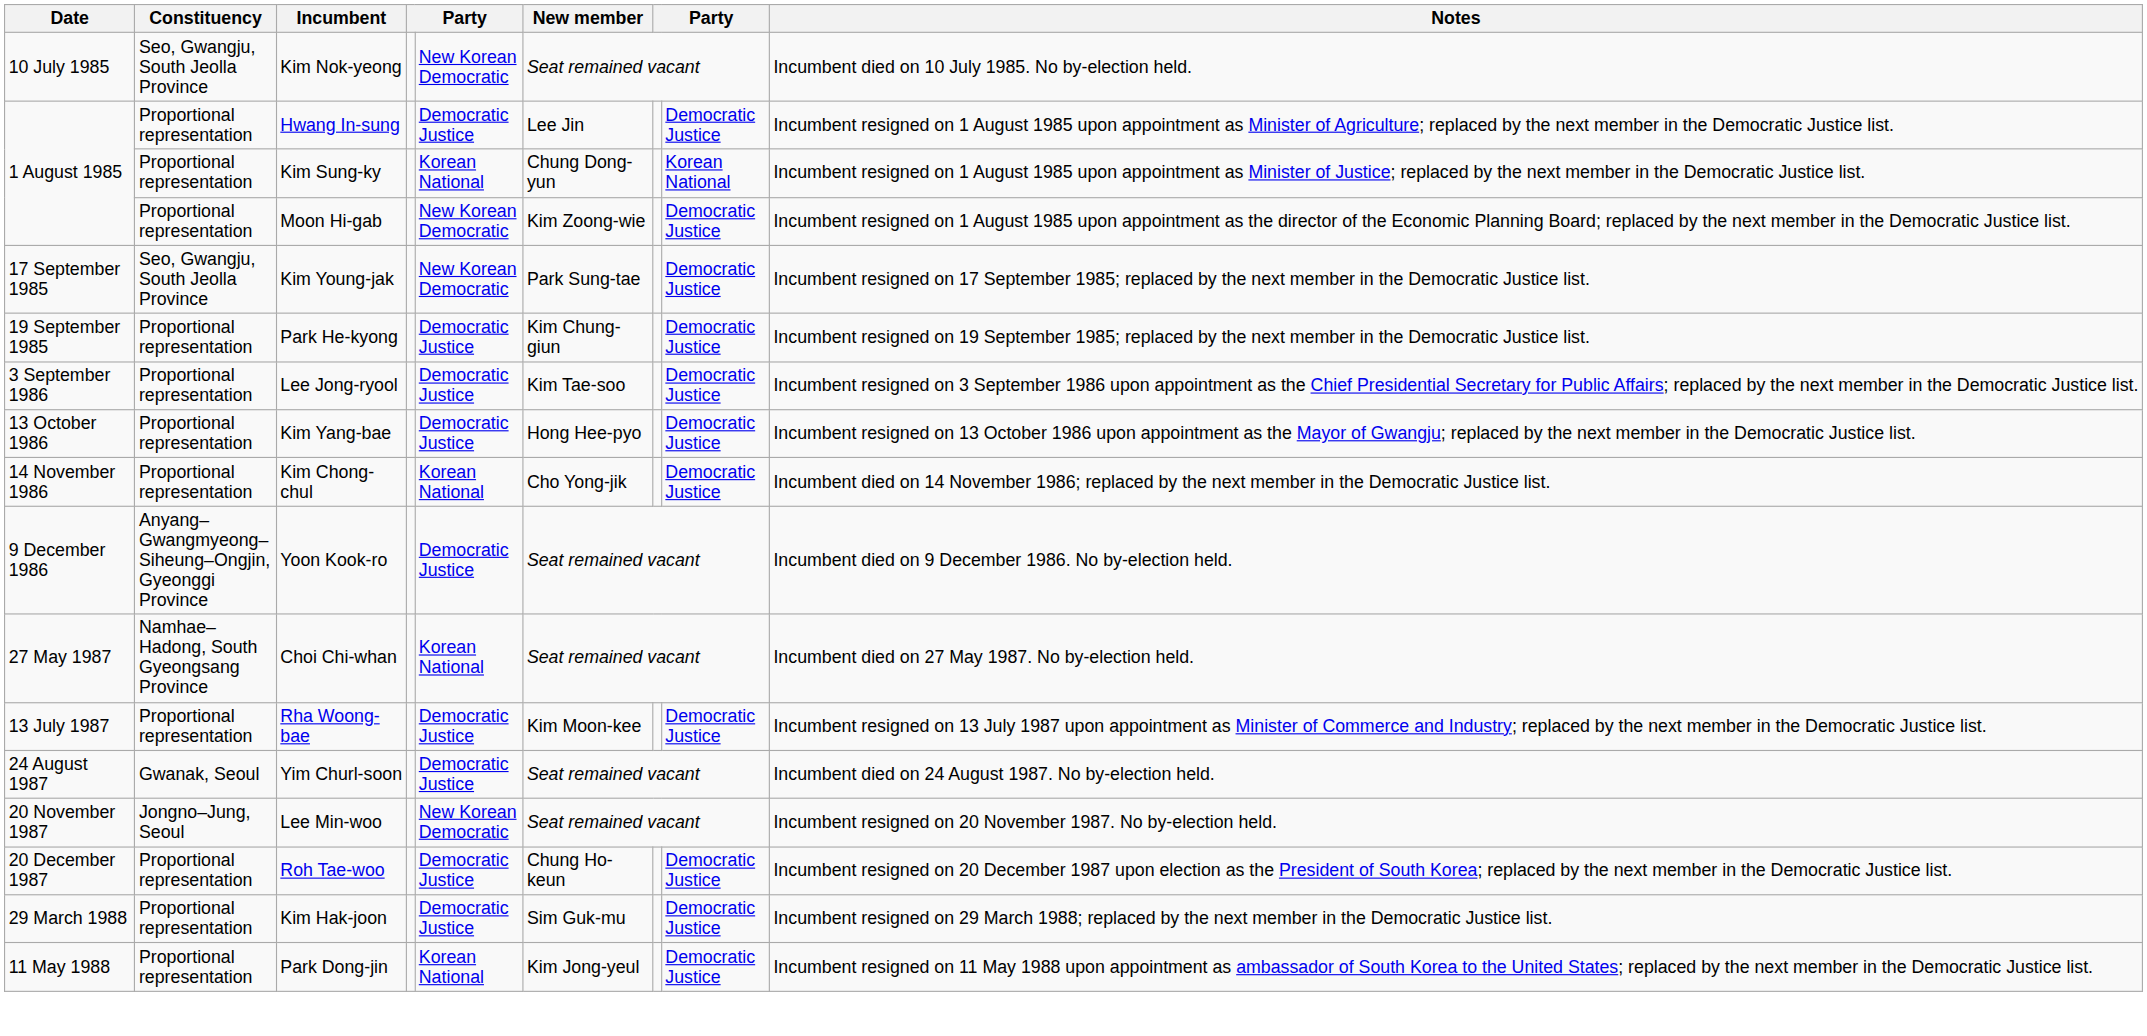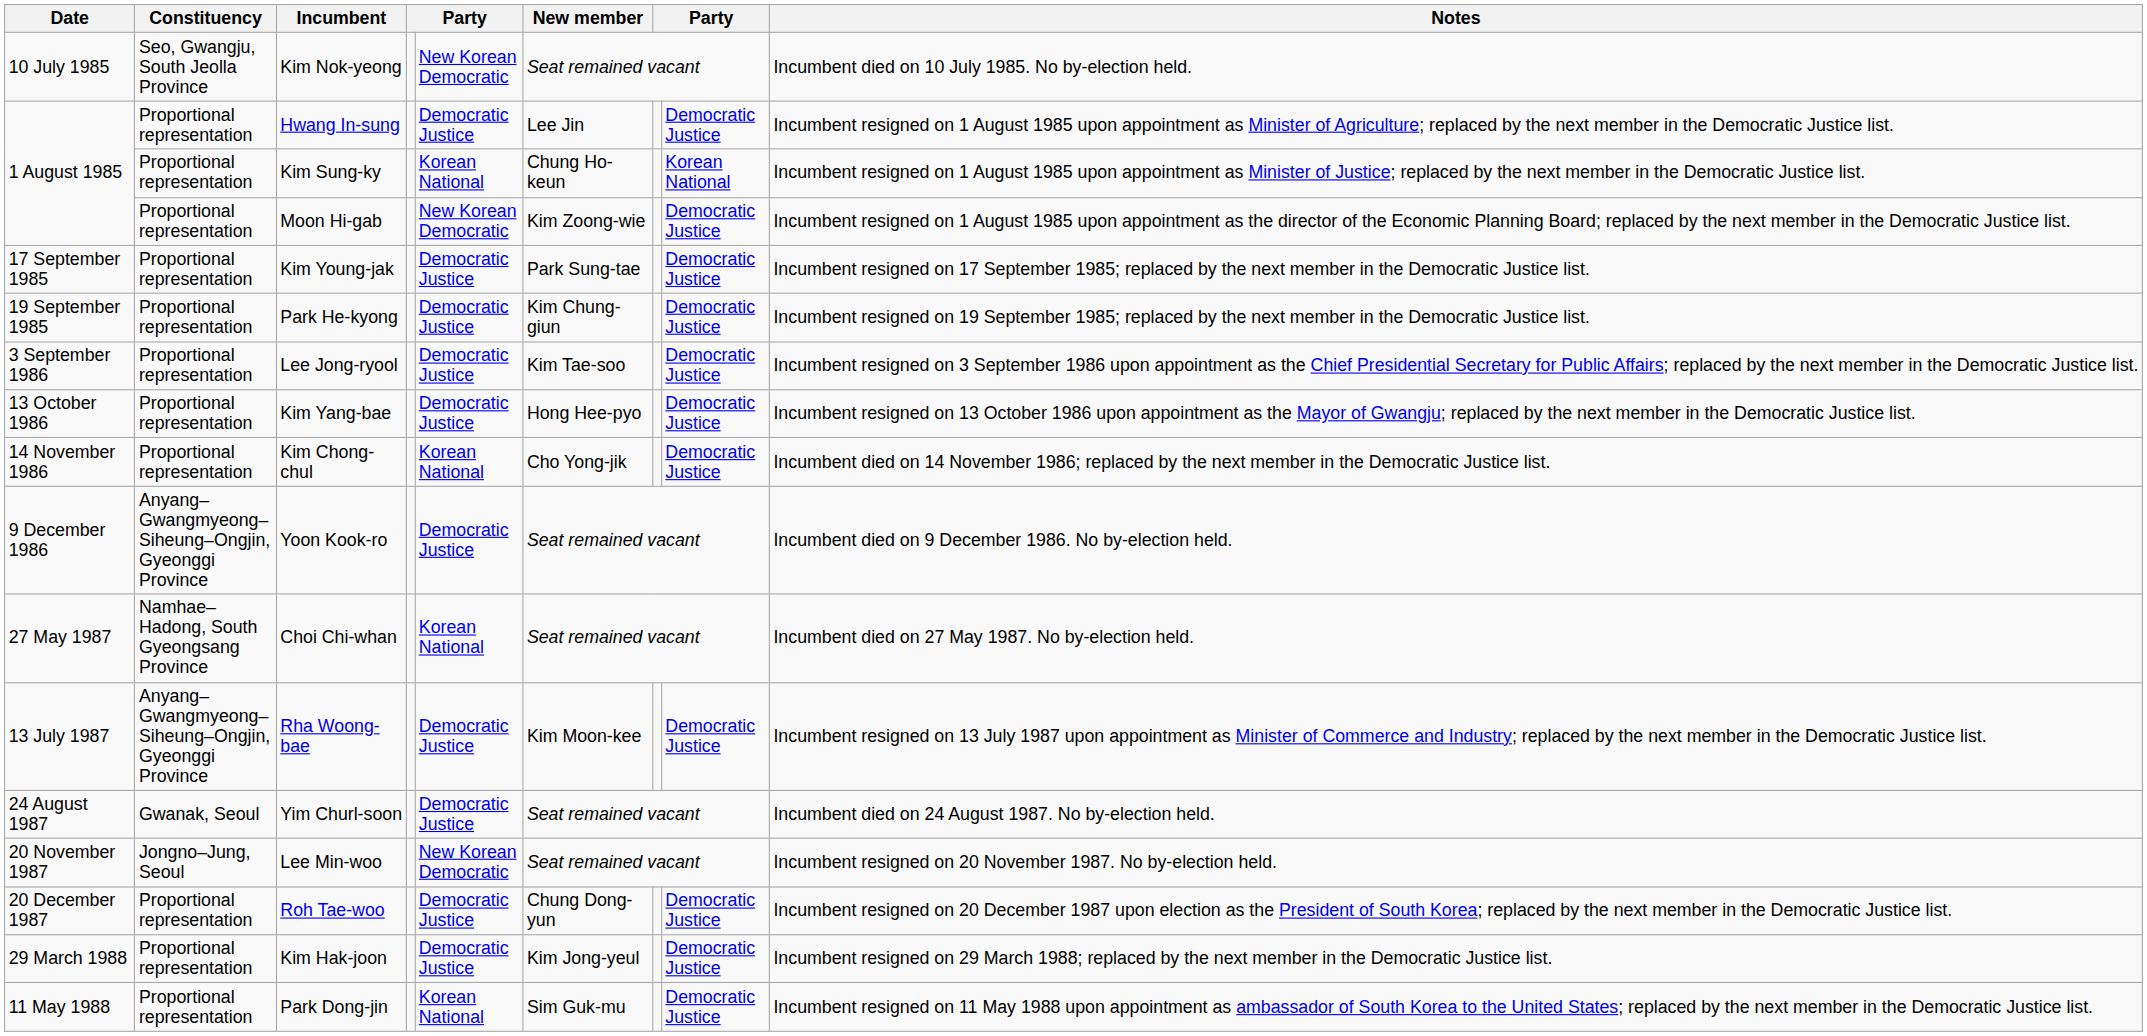(580, 173) Chung Dong-yun -> (570, 173) Chung Ho-keun
(197, 279) Seo, Gwangju, South Jeolla Province -> (196, 269) Proportional representation
(468, 279) New Korean Democratic -> (464, 269) Democratic Justice
(196, 726) Proportional representation -> (205, 736) Anyang–Gwangmyeong–Siheung–Ongjin, Gyeonggi Province
(570, 870) Chung Ho-keun -> (580, 910) Chung Dong-yun
(576, 918) Sim Guk-mu -> (583, 958) Kim Jong-yeul
(583, 966) Kim Jong-yeul -> (576, 1006) Sim Guk-mu
